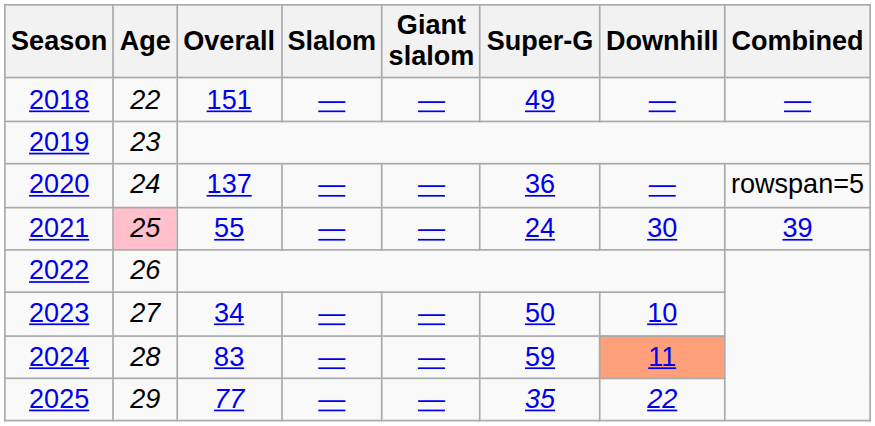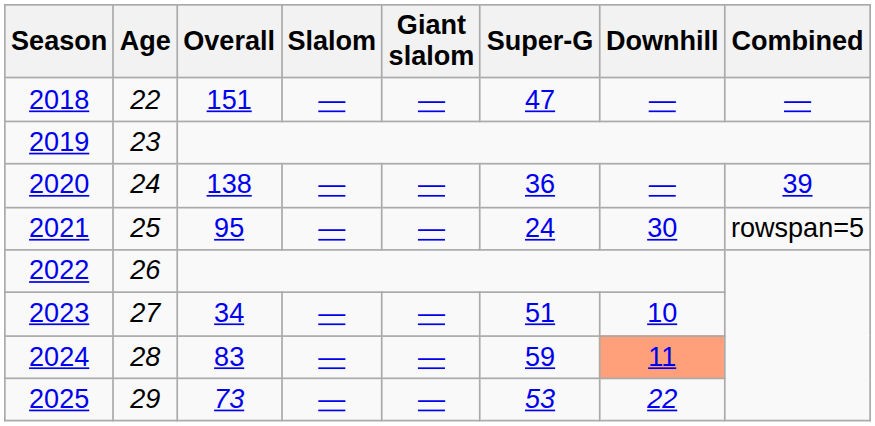(540, 99) 49 -> (540, 99) 47
(229, 185) 137 -> (229, 185) 138
(798, 185) rowspan=5 -> (797, 185) 39
(145, 227) pink background -> (145, 227) no background
(229, 227) 55 -> (229, 227) 95
(797, 227) 39 -> (798, 227) rowspan=5
(540, 313) 50 -> (540, 313) 51
(229, 399) 77 -> (229, 399) 73
(540, 399) 35 -> (540, 399) 53
